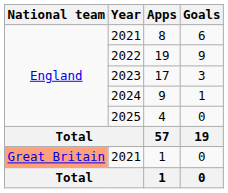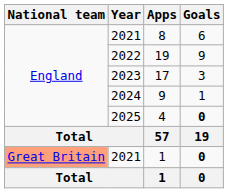(202, 116) normal -> (202, 116) bold
(202, 157) normal -> (202, 157) bold
